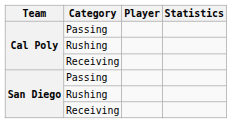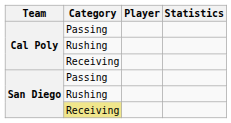(93, 110) no background -> (93, 110) khaki background
